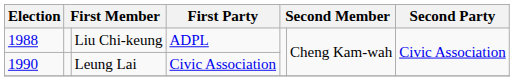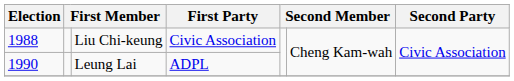(189, 40) ADPL -> (223, 40) Civic Association
(223, 64) Civic Association -> (189, 64) ADPL
